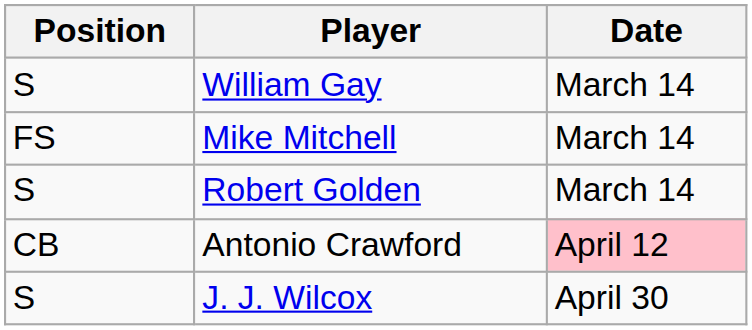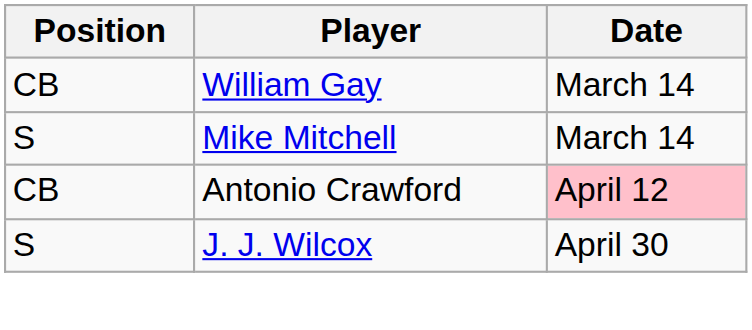(100, 85) S -> (100, 85) CB
(100, 138) FS -> (100, 138) S
- row: (371, 192)
